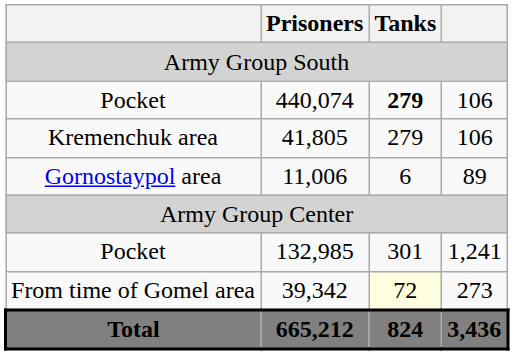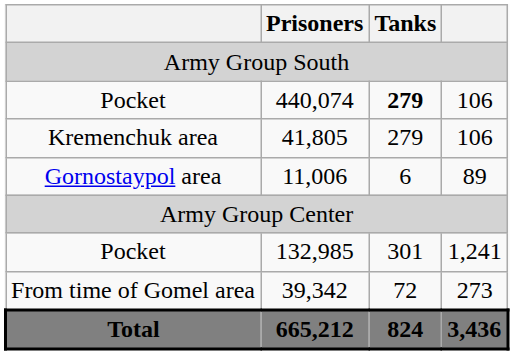(405, 289) lightyellow background -> (405, 289) no background
